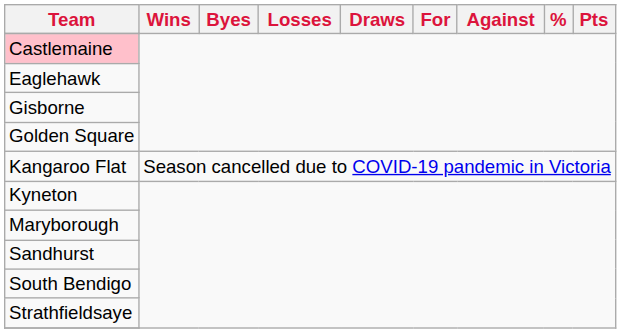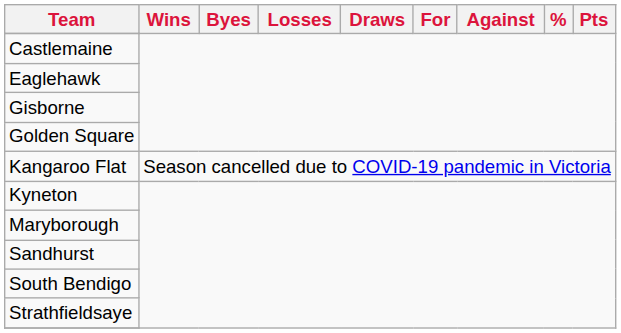(61, 48) pink background -> (61, 48) no background
